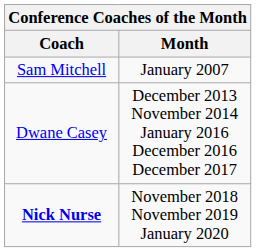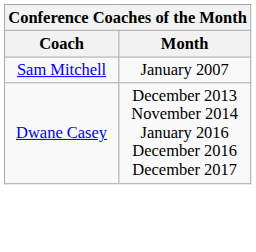- row: (62, 214)
